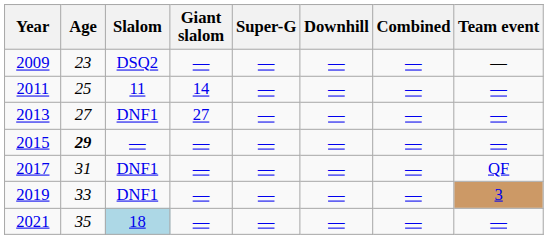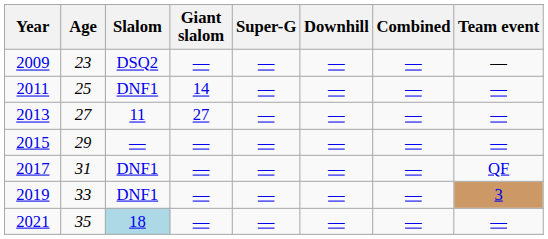(137, 89) 11 -> (137, 89) DNF1
(137, 115) DNF1 -> (137, 115) 11
(83, 141) bold -> (83, 141) normal
